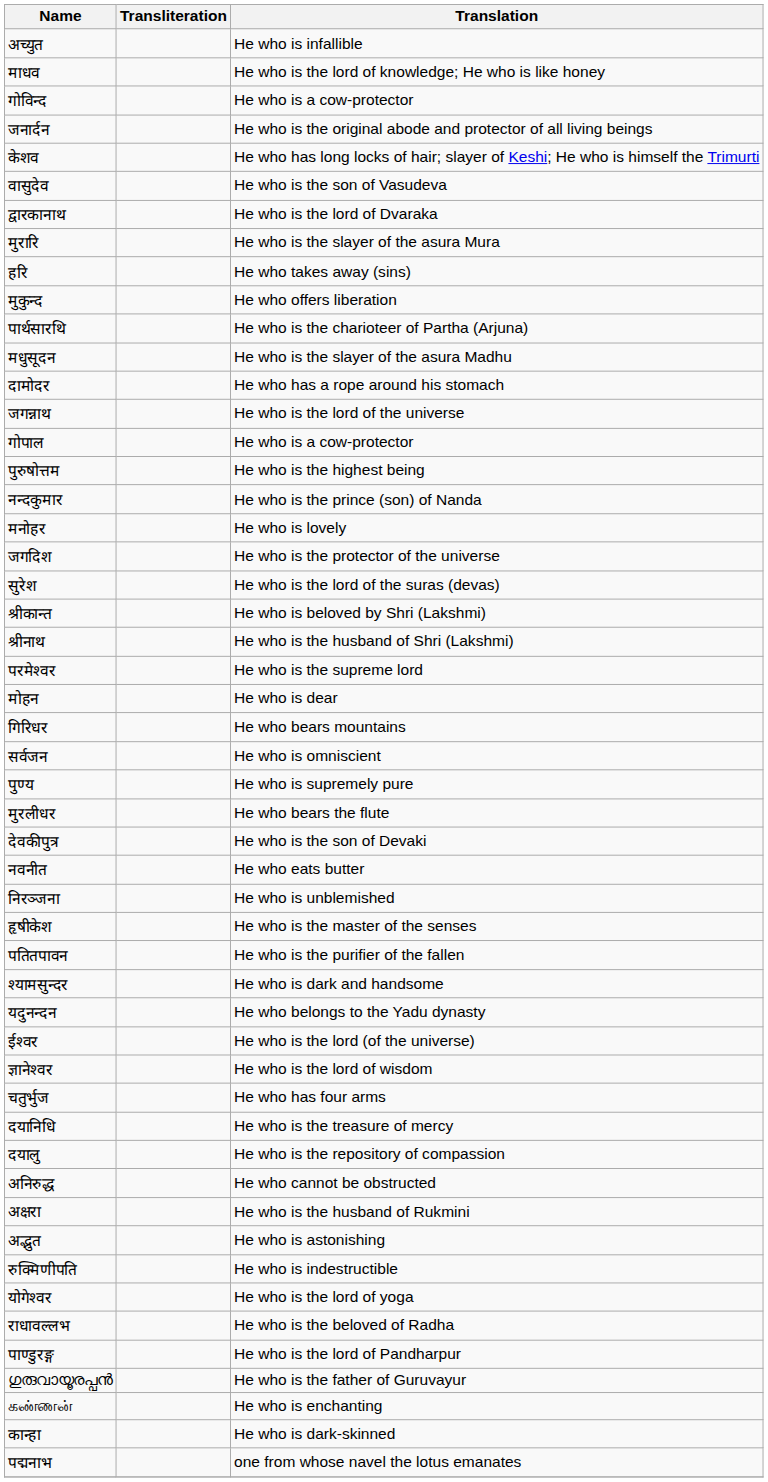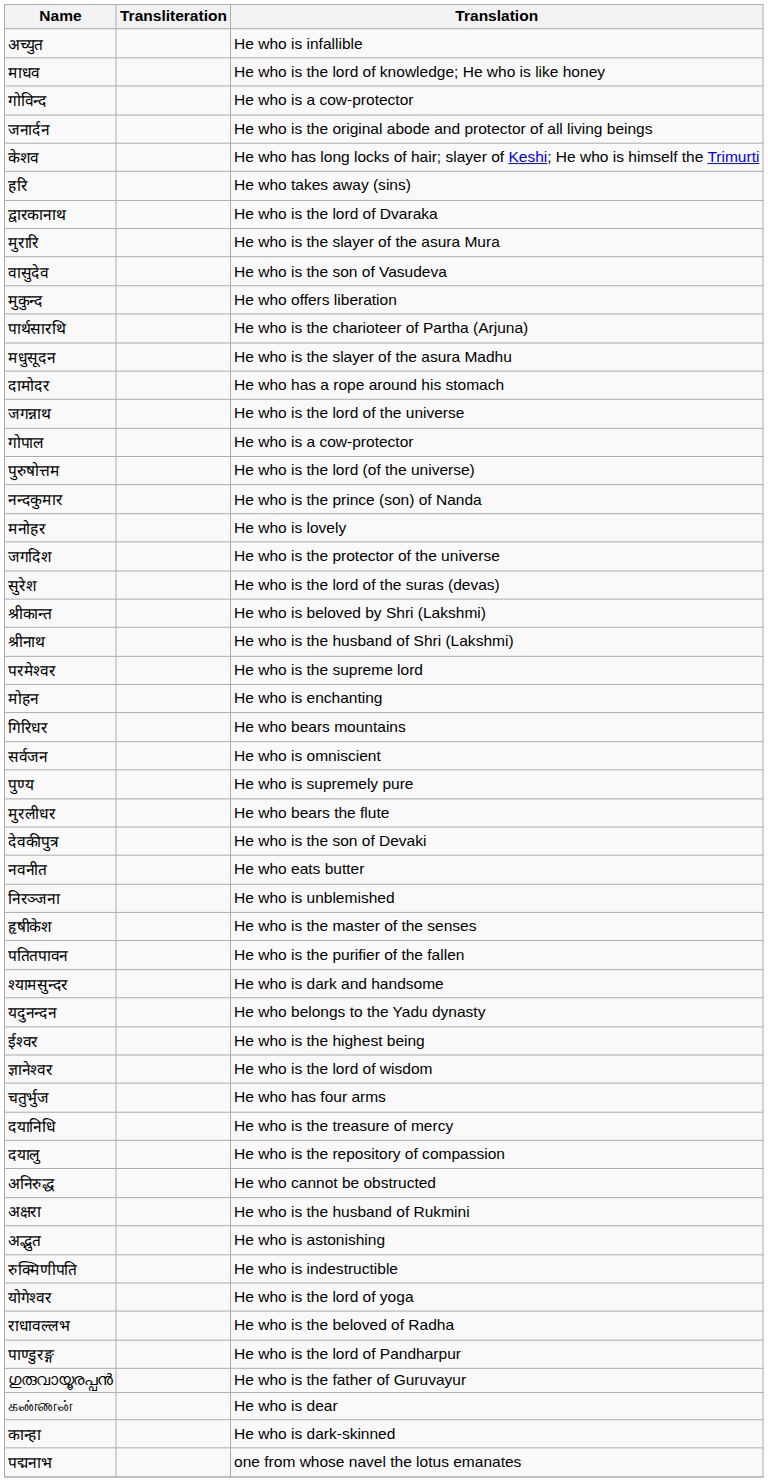rows swapped: (18, 272) <-> (28, 186)
(329, 470) He who is the highest being -> (354, 470) He who is the lord (of the universe)
(286, 698) He who is dear -> (308, 698) He who is enchanting
(354, 1040) He who is the lord (of the universe) -> (329, 1040) He who is the highest being
(308, 1406) He who is enchanting -> (286, 1406) He who is dear
